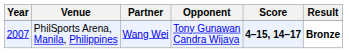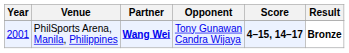(18, 34) 2007 -> (18, 34) 2001
(146, 34) normal -> (146, 34) bold
